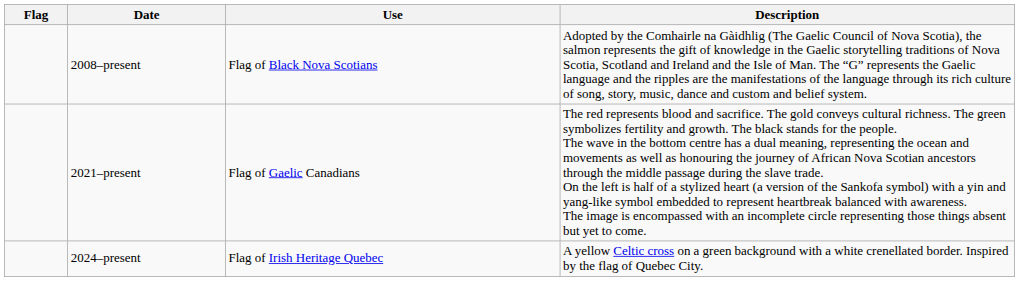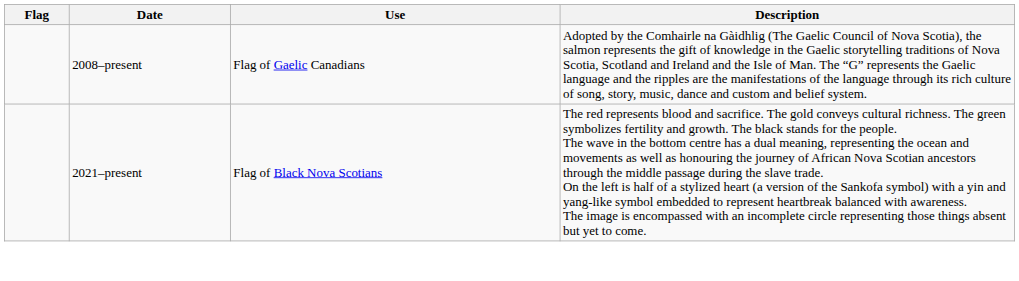(303, 64) Flag of Black Nova Scotians -> (299, 64) Flag of Gaelic Canadians
(294, 172) Flag of Gaelic Canadians -> (308, 172) Flag of Black Nova Scotians
- row: (106, 258)
